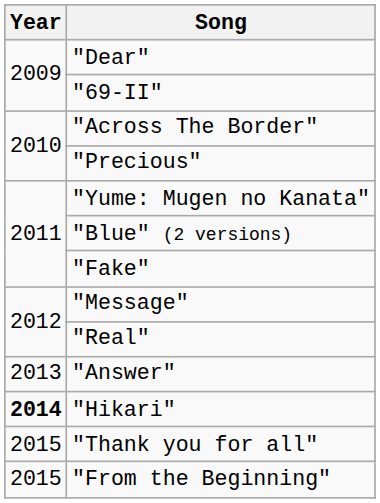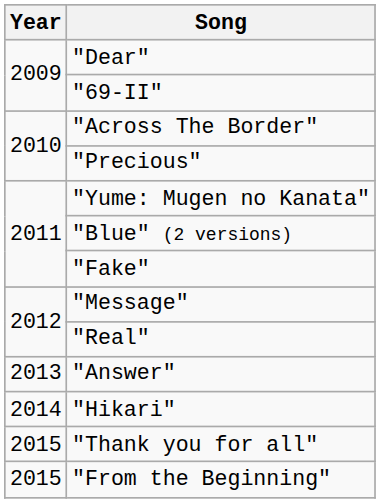(36, 409) bold -> (36, 409) normal
